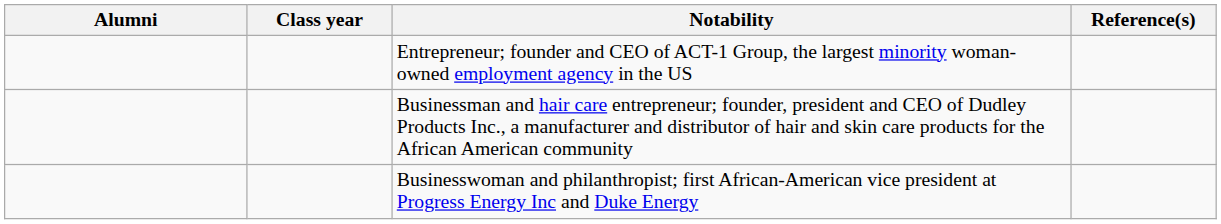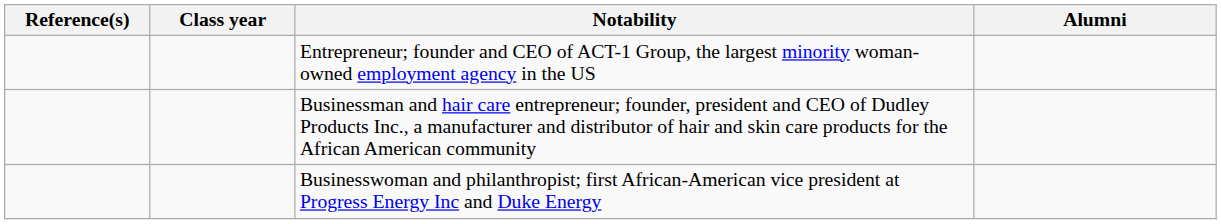columns swapped: (126, 20) <-> (1143, 20)
